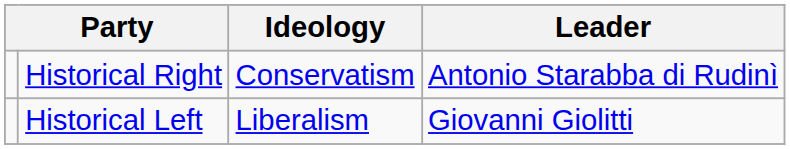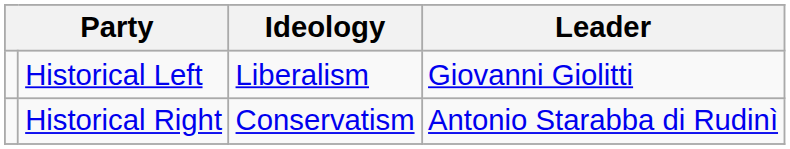rows swapped: (114, 120) <-> (124, 74)
